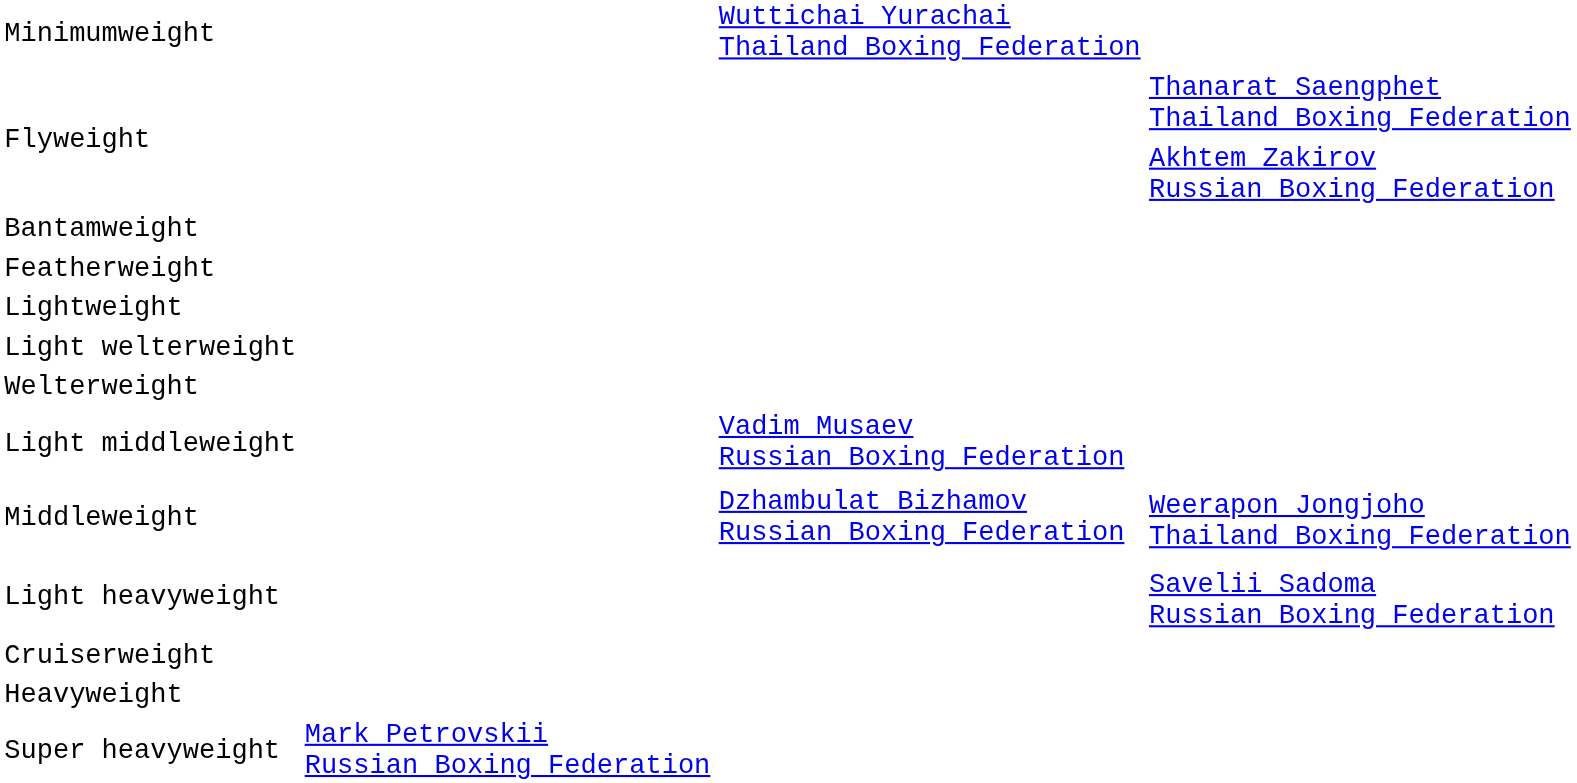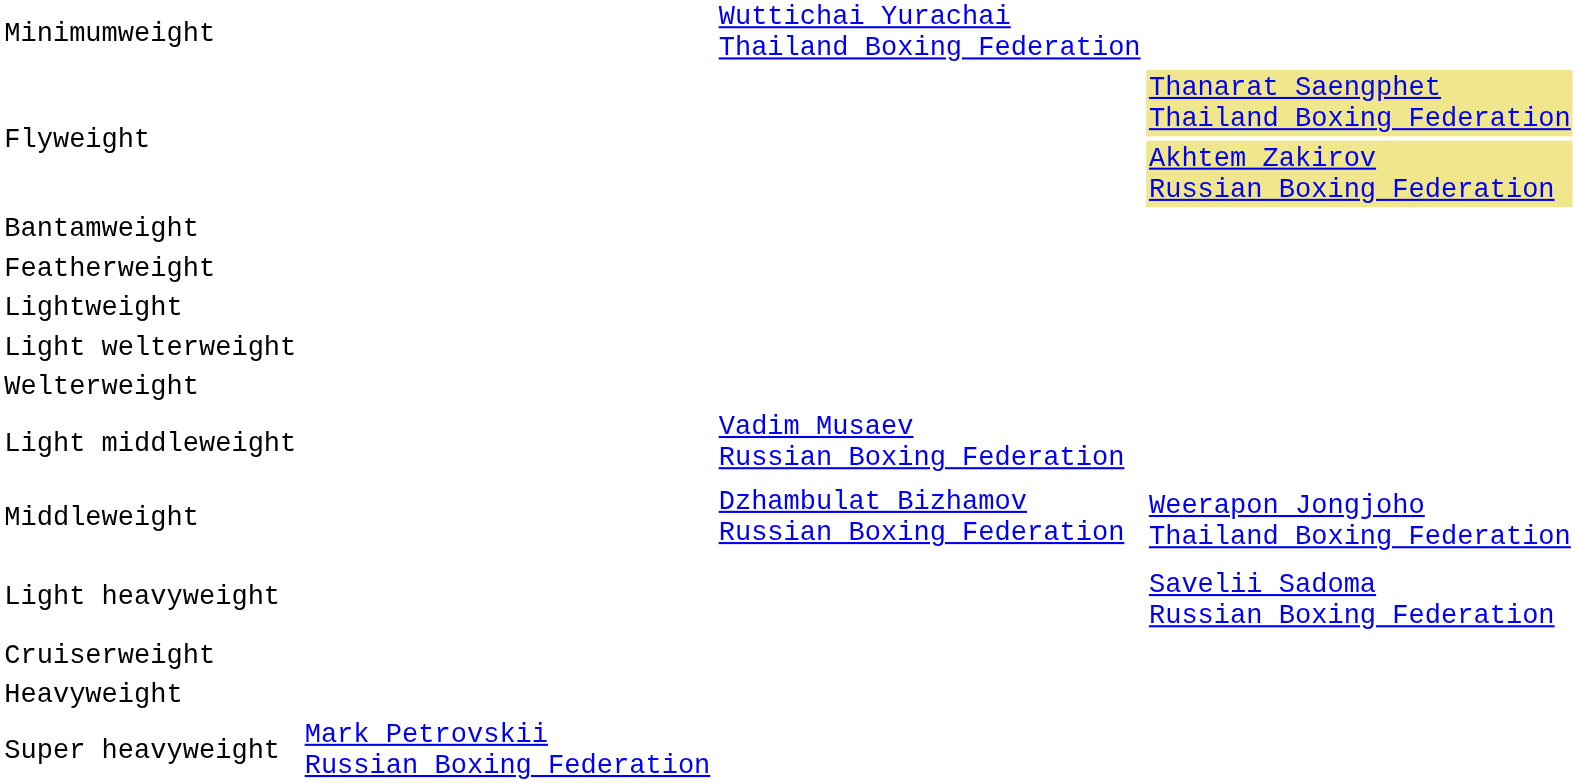(1360, 103) no background -> (1360, 103) khaki background
(1352, 174) no background -> (1352, 174) khaki background
